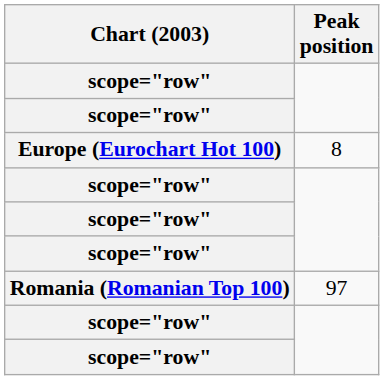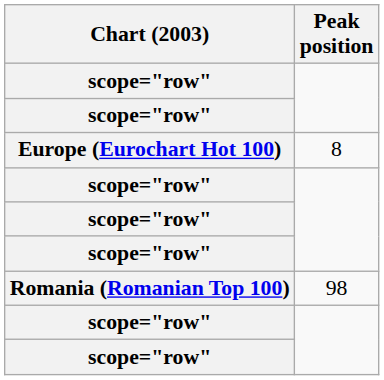(337, 287) 97 -> (337, 287) 98
